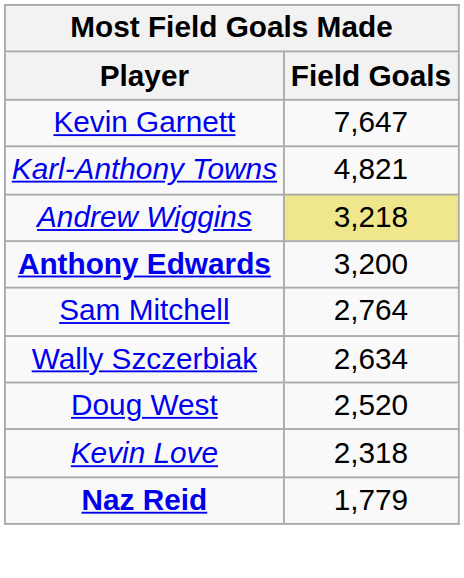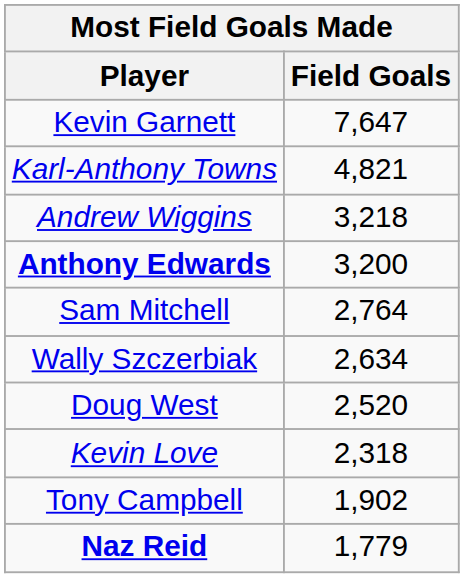(371, 216) khaki background -> (371, 216) no background
+ row: (144, 500)
